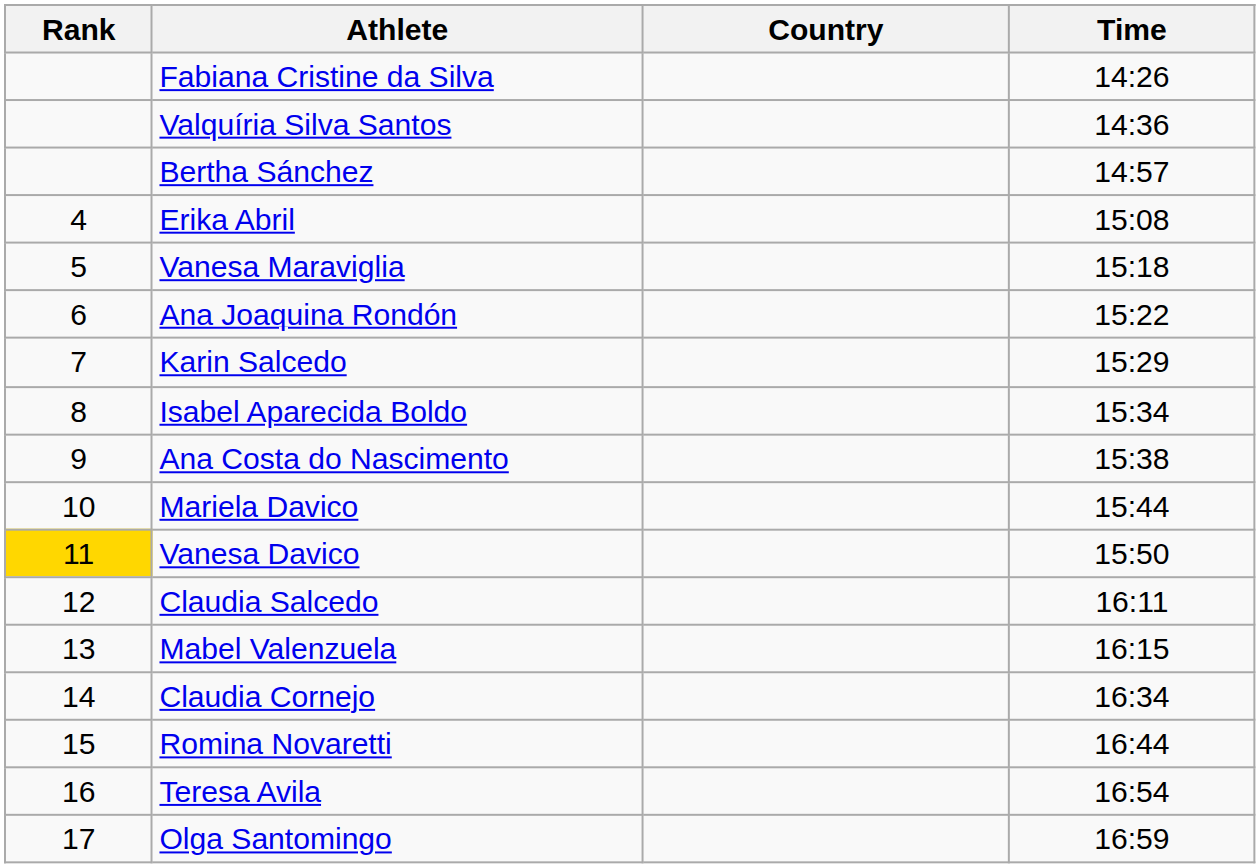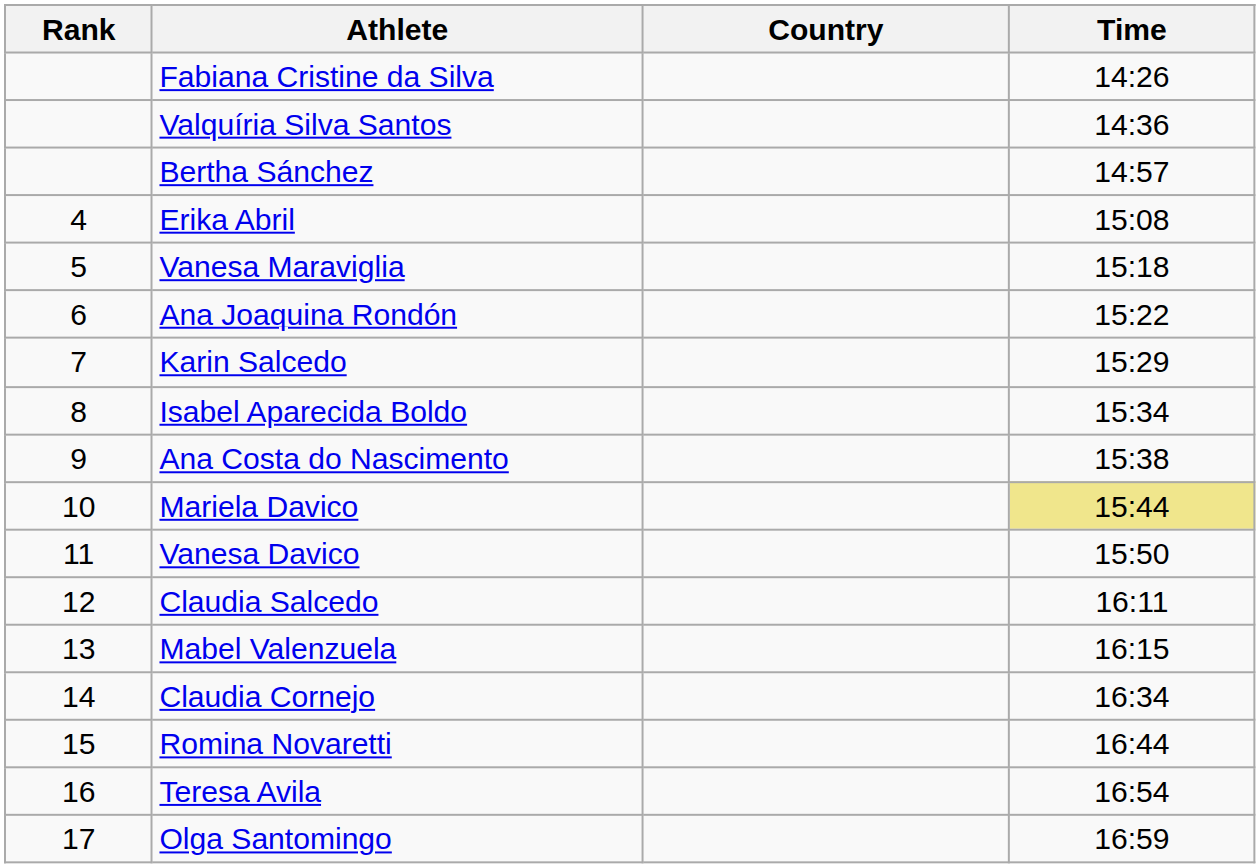(1132, 505) no background -> (1132, 505) khaki background
(79, 553) gold background -> (79, 553) no background
